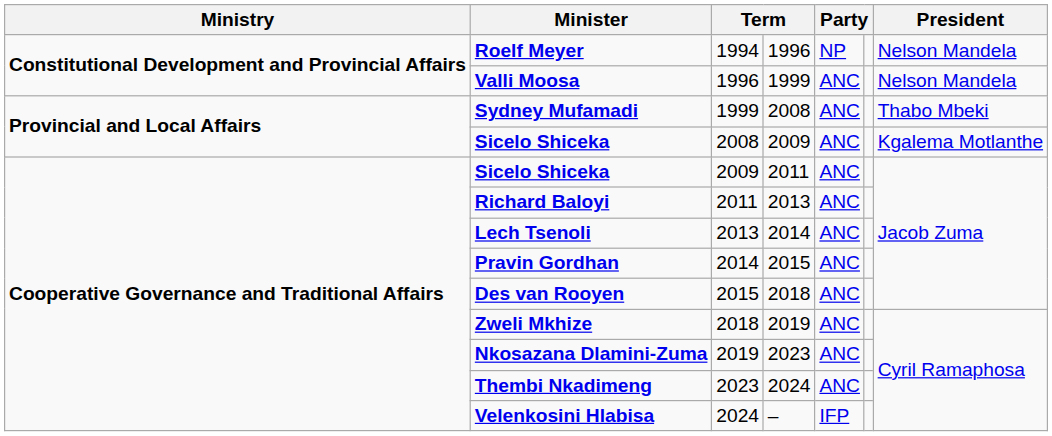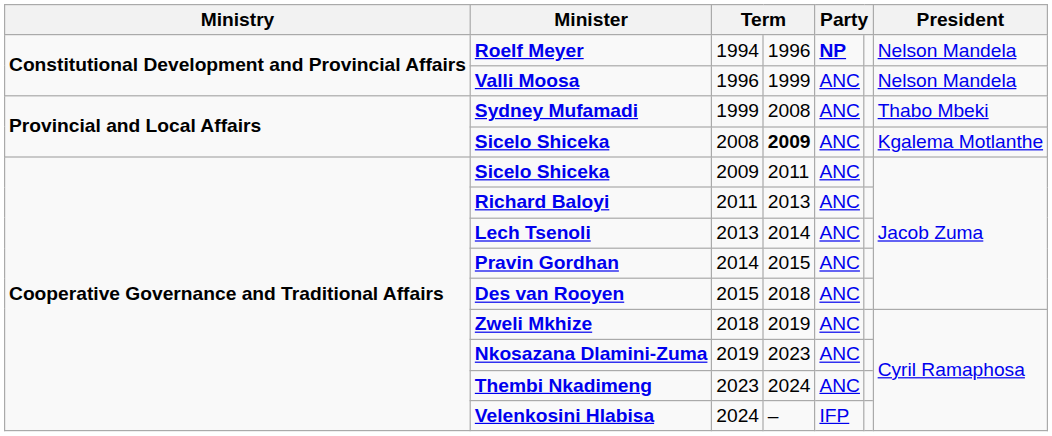(833, 50) normal -> (833, 50) bold
(789, 141) normal -> (789, 141) bold
